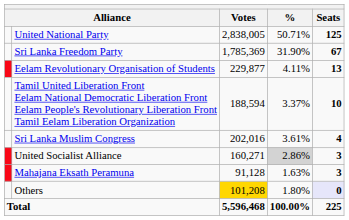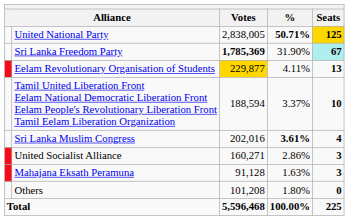(293, 34) normal -> (293, 34) bold
(334, 34) no background -> (334, 34) gold background
(243, 51) normal -> (243, 51) bold
(336, 51) no background -> (336, 51) paleturquoise background
(247, 68) no background -> (247, 68) gold background
(296, 139) normal -> (295, 139) bold
(296, 156) lightgrey background -> (296, 156) no background
(247, 190) gold background -> (247, 190) no background
(339, 190) lavender background -> (339, 190) no background
